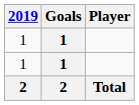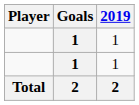columns swapped: (110, 16) <-> (23, 16)
